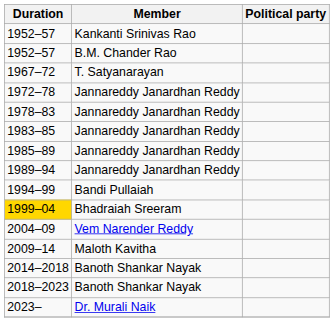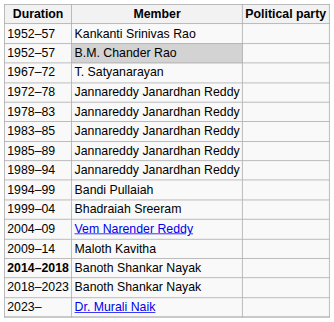(126, 53) no background -> (126, 53) lightgrey background
(31, 209) gold background -> (31, 209) no background
(38, 268) normal -> (38, 268) bold
